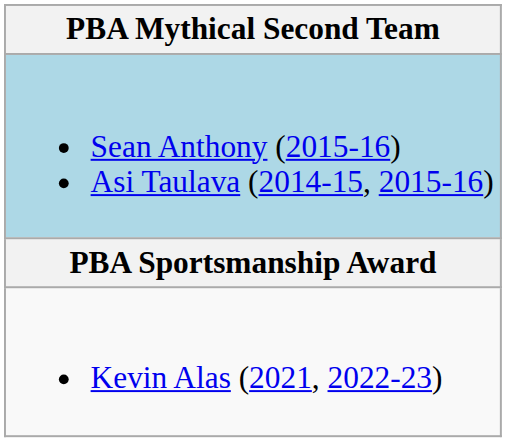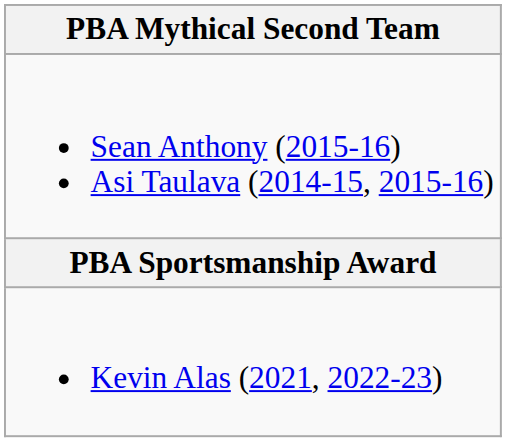(253, 164) lightblue background -> (253, 164) no background
